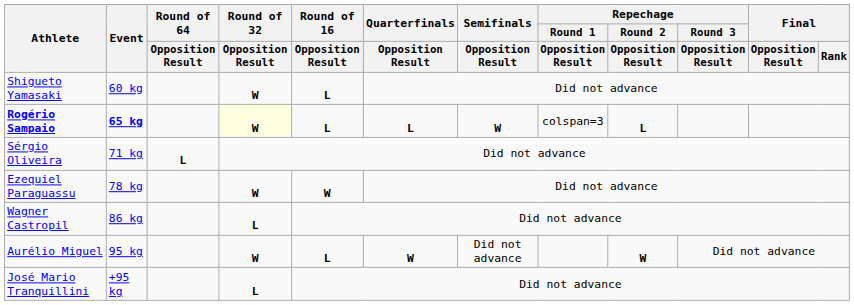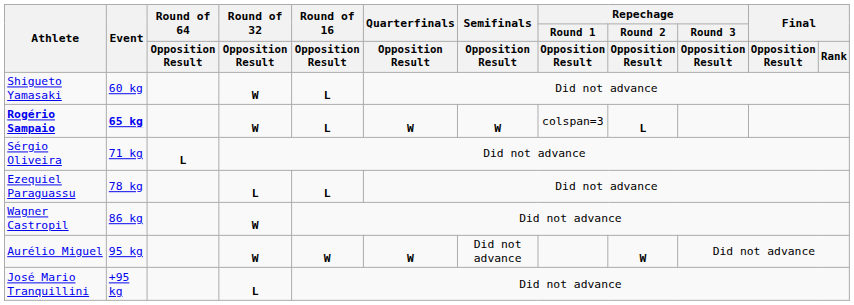(255, 127) lightyellow background -> (255, 127) no background
(410, 127) L -> (410, 127) W
(255, 193) W -> (255, 193) L
(327, 193) W -> (327, 193) L
(255, 225) L -> (255, 225) W
(327, 258) L -> (327, 258) W
